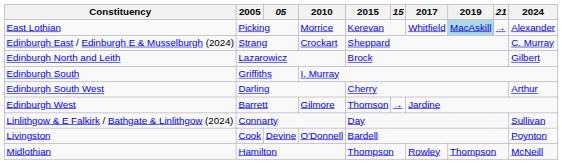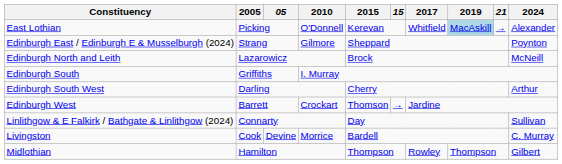(317, 27) Morrice -> (322, 27) O'Donnell
(319, 43) Crockart -> (318, 43) Gilmore
(533, 43) C. Murray -> (529, 43) Poynton
(526, 58) Gilbert -> (527, 58) McNeill
(318, 105) Gilmore -> (319, 105) Crockart
(322, 136) O'Donnell -> (317, 136) Morrice
(529, 136) Poynton -> (533, 136) C. Murray
(527, 151) McNeill -> (526, 151) Gilbert
